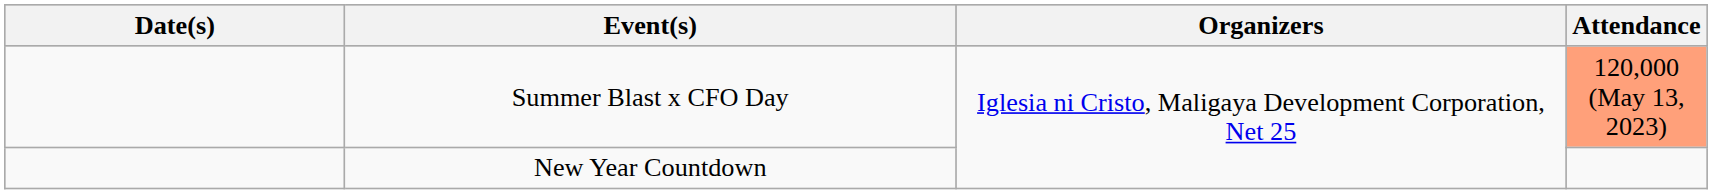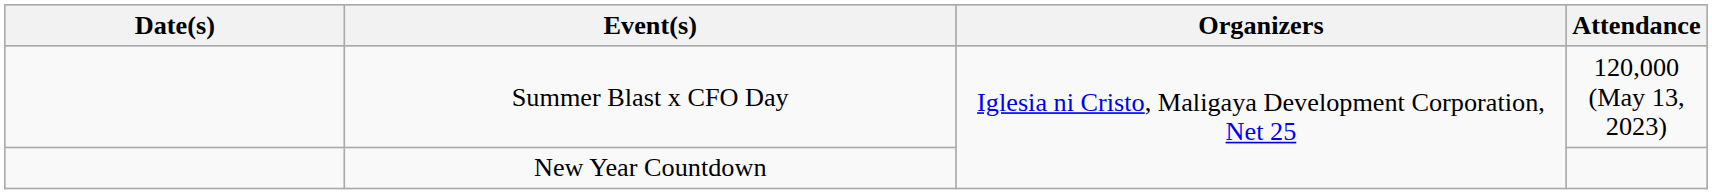(1636, 96) lightsalmon background -> (1636, 96) no background
